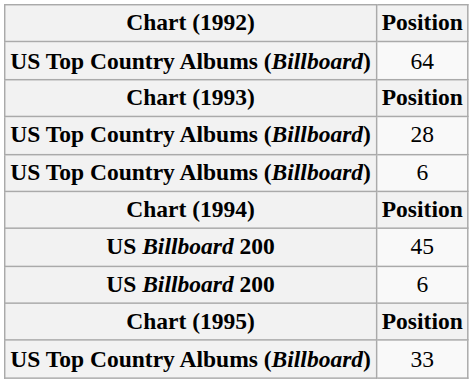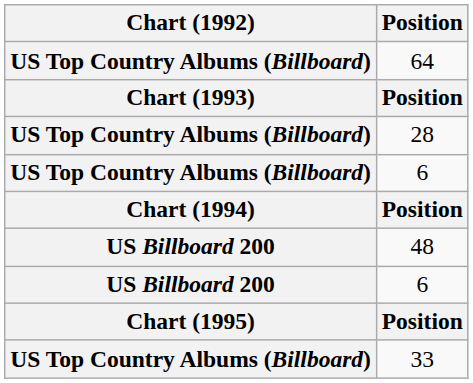(422, 246) 45 -> (422, 246) 48
